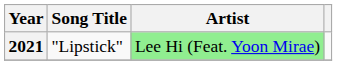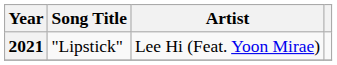(227, 45) lightgreen background -> (227, 45) no background
